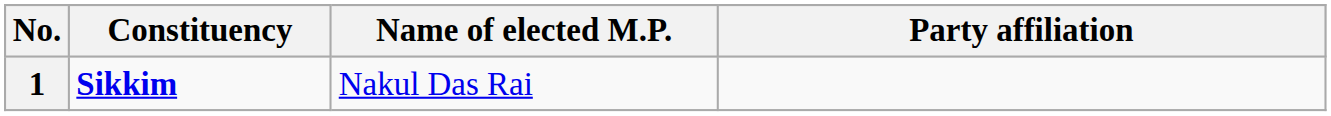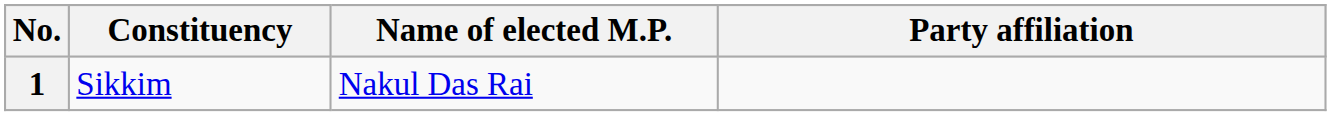(127, 82) bold -> (124, 82) normal
